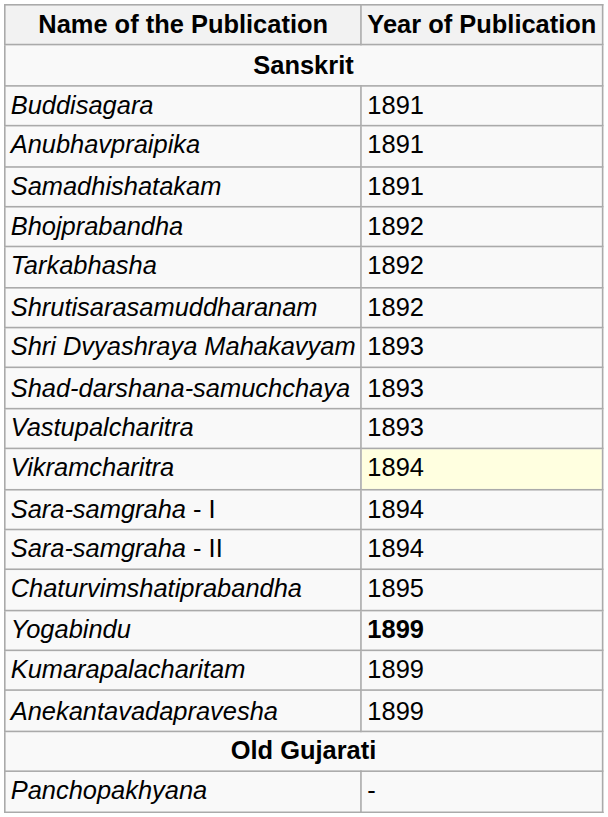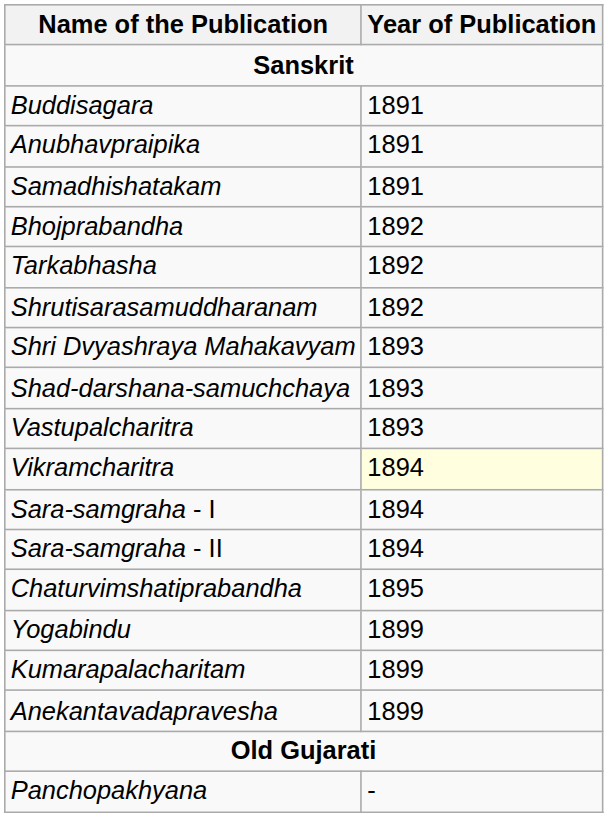(396, 629) bold -> (396, 629) normal
